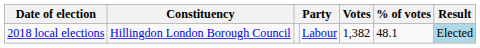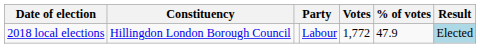(356, 33) 1,382 -> (356, 33) 1,772
(387, 33) 48.1 -> (387, 33) 47.9
